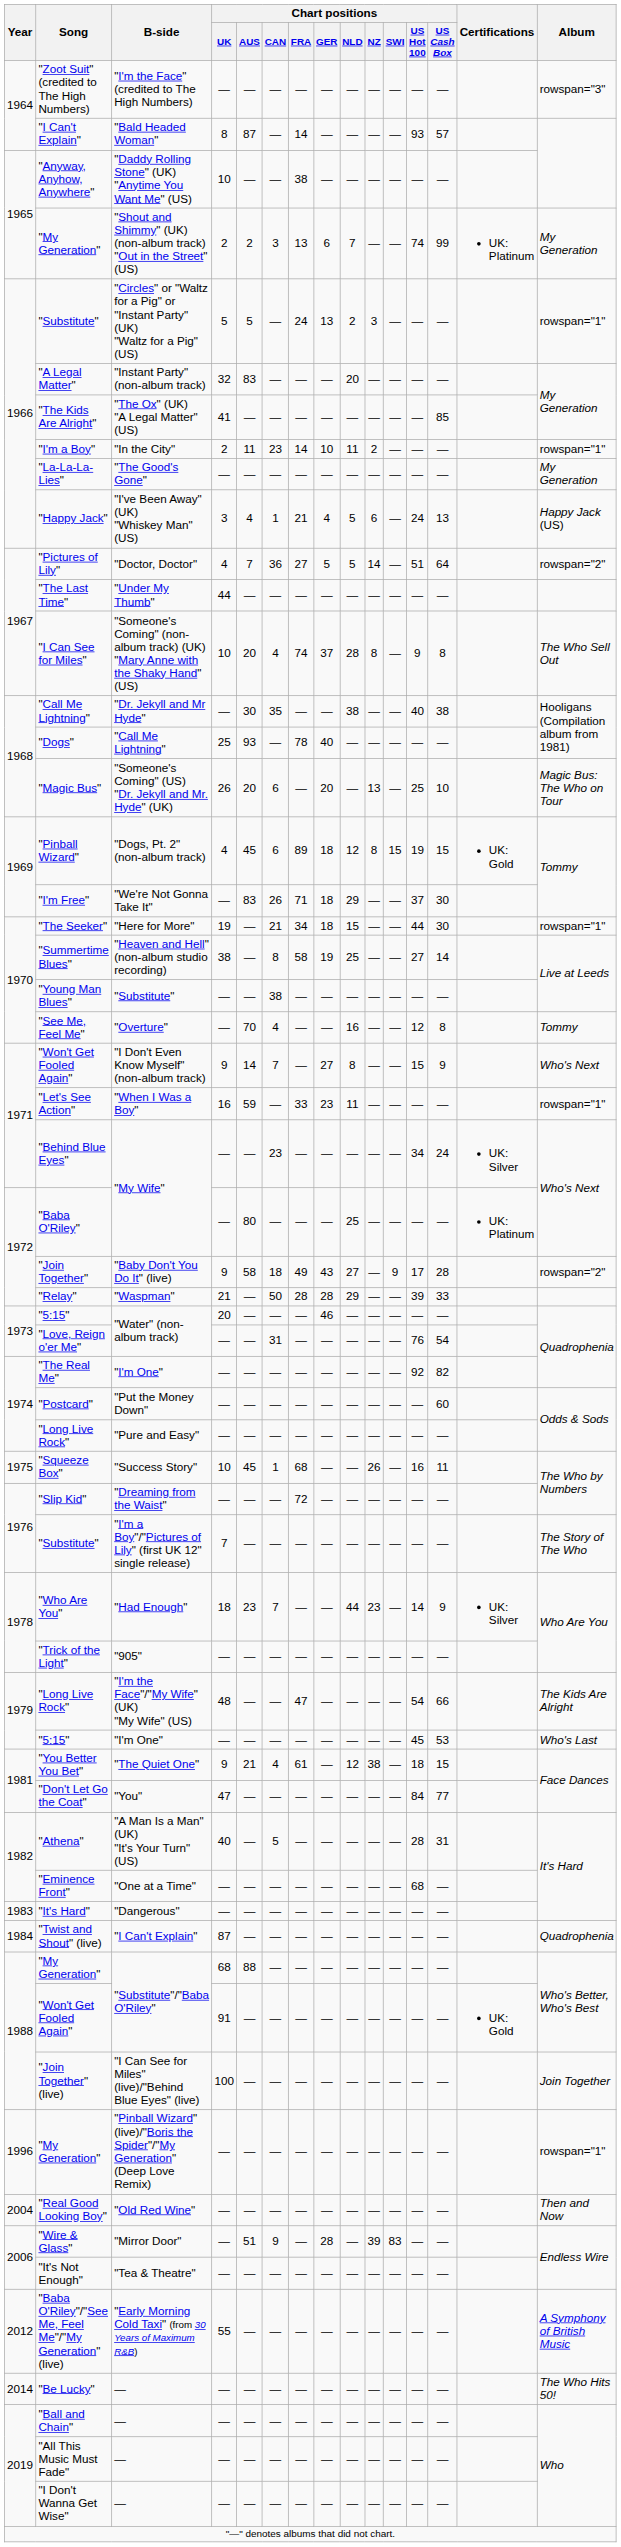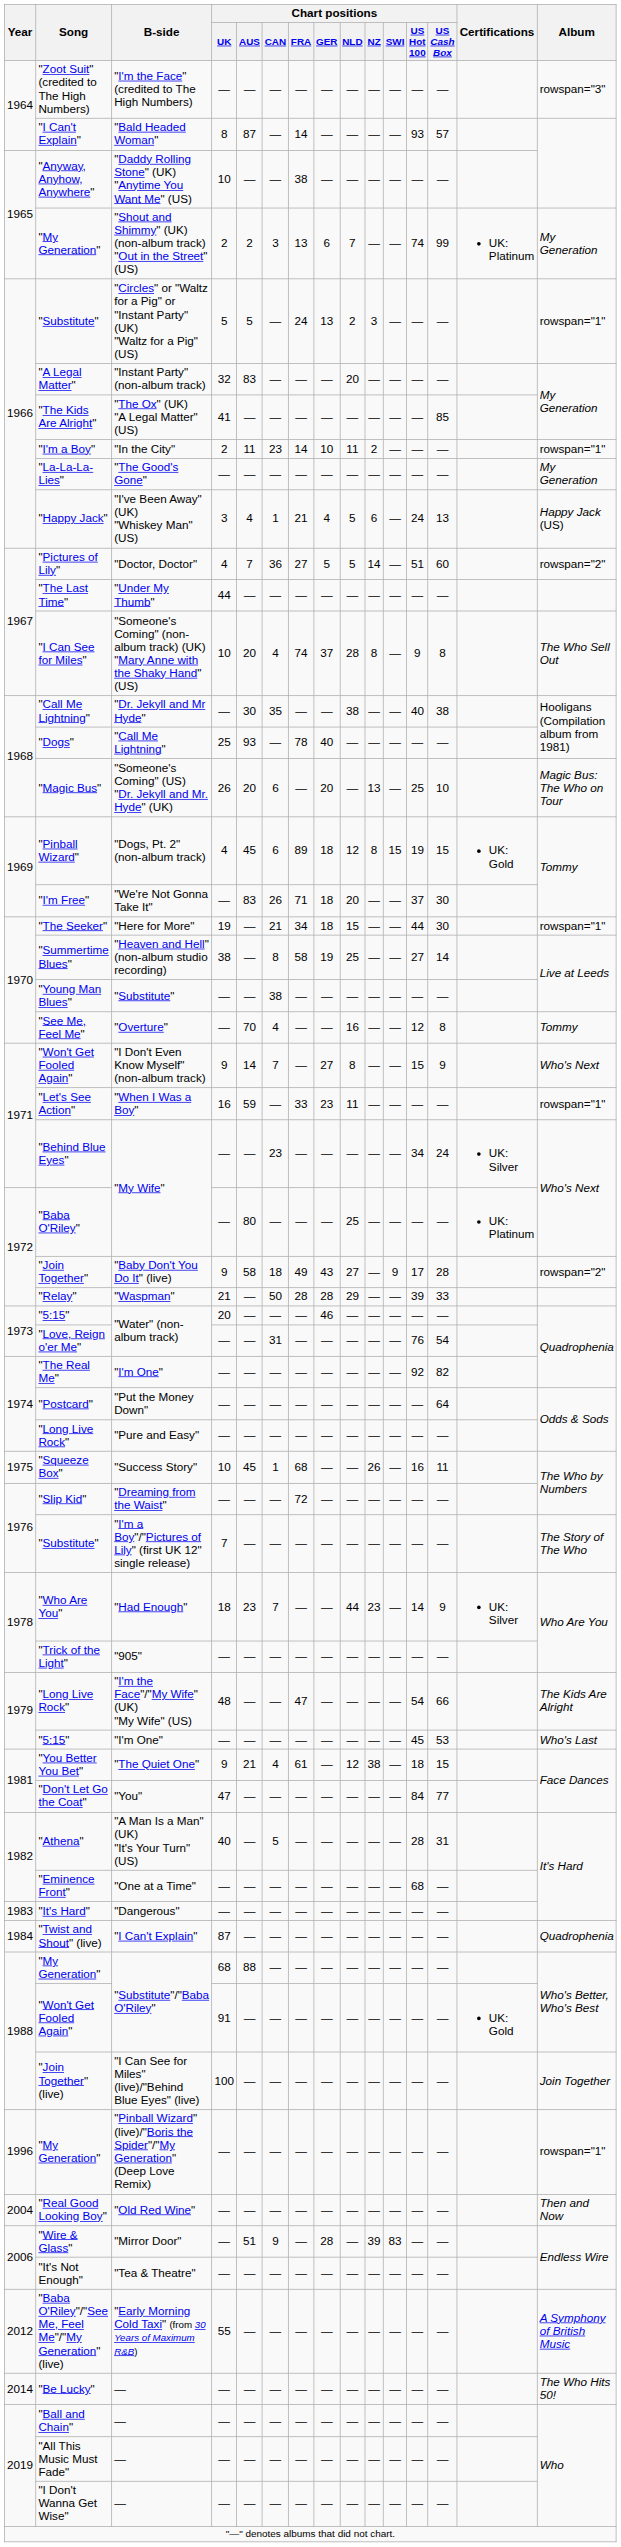(442, 563) 64 -> (442, 563) 60
(352, 900) 29 -> (352, 900) 20
(442, 1404) 60 -> (442, 1404) 64
